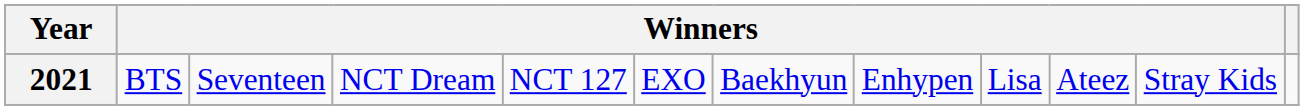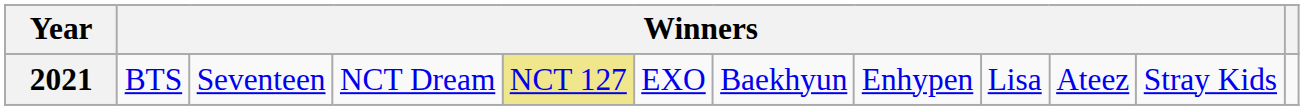(568, 79) no background -> (568, 79) khaki background
